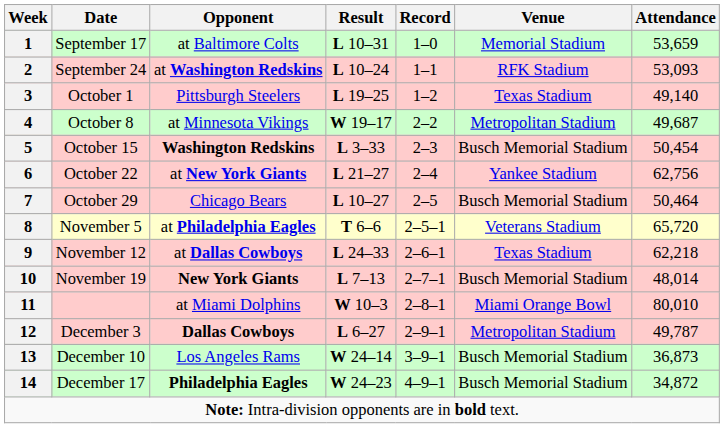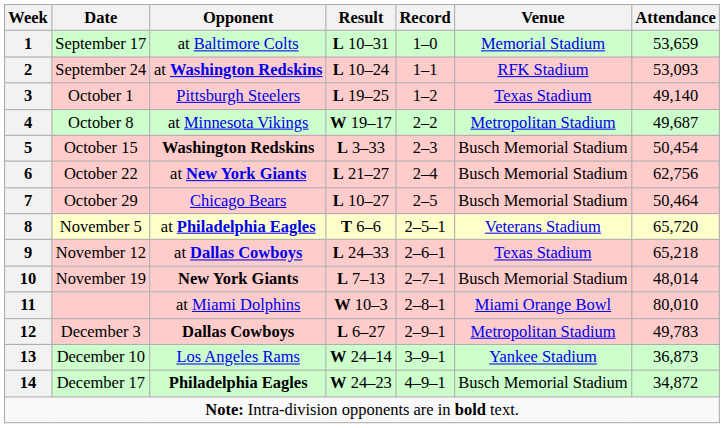(543, 174) Yankee Stadium -> (543, 174) Busch Memorial Stadium
(676, 252) 62,218 -> (676, 252) 65,218
(676, 331) 49,787 -> (676, 331) 49,783
(543, 357) Busch Memorial Stadium -> (543, 357) Yankee Stadium
